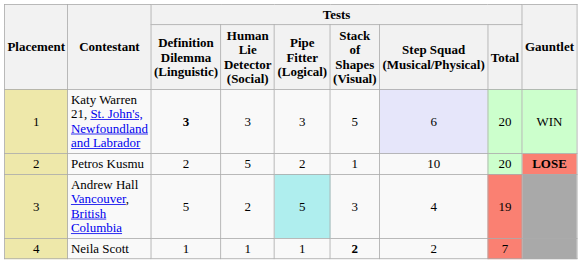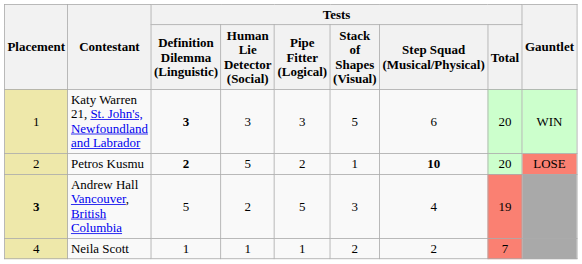(434, 121) lavender background -> (434, 121) no background
(186, 163) normal -> (186, 163) bold
(434, 163) normal -> (434, 163) bold
(550, 163) bold -> (550, 163) normal
(36, 206) normal -> (36, 206) bold
(302, 206) paleturquoise background -> (302, 206) no background
(355, 248) bold -> (355, 248) normal
